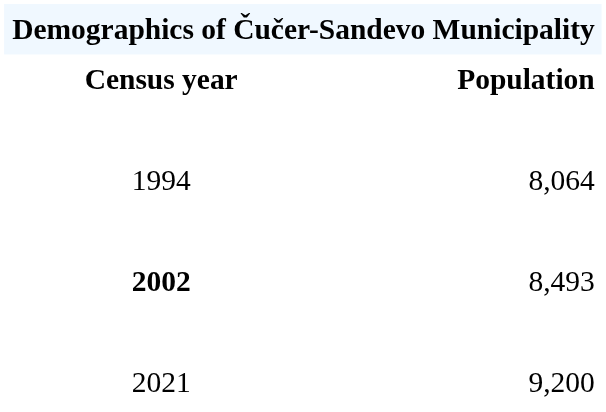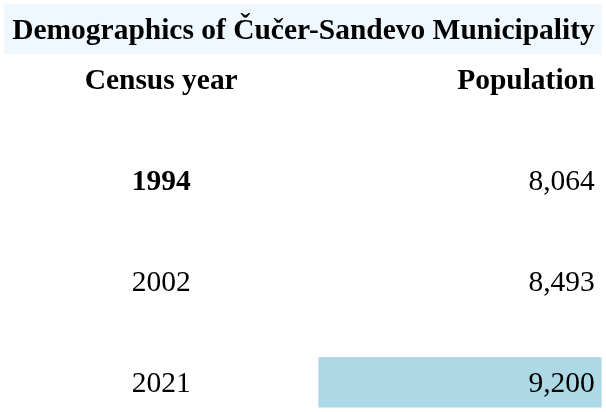(161, 180) normal -> (161, 180) bold
(161, 280) bold -> (161, 280) normal
(562, 381) no background -> (562, 381) lightblue background
